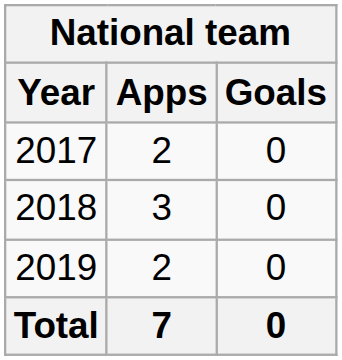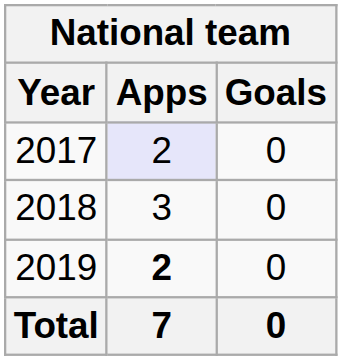(162, 150) no background -> (162, 150) lavender background
(162, 267) normal -> (162, 267) bold
